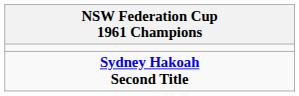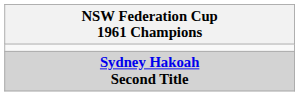(150, 71) no background -> (150, 71) lightgrey background
